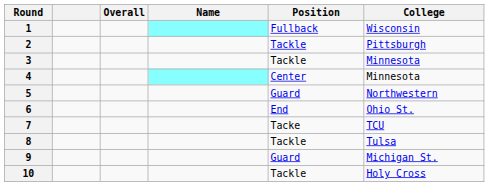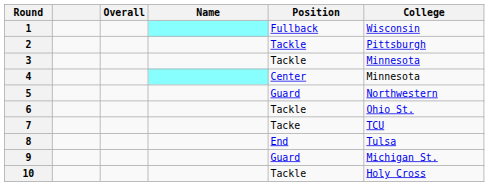(279, 109) End -> (288, 109) Tackle
(288, 141) Tackle -> (279, 141) End
